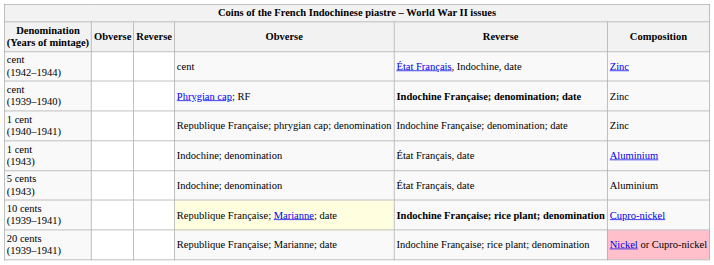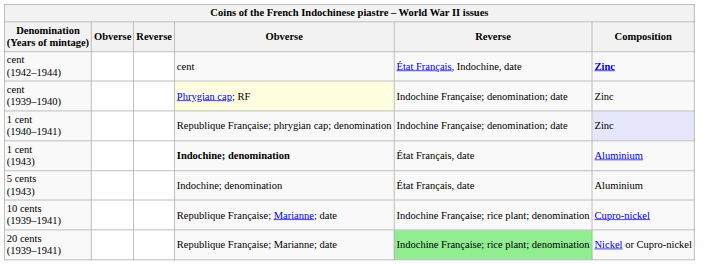(619, 66) normal -> (605, 66) bold
(214, 96) no background -> (214, 96) lightyellow background
(489, 96) bold -> (482, 96) normal
(619, 126) no background -> (604, 126) lavender background
(229, 156) normal -> (233, 156) bold
(257, 215) lightyellow background -> (257, 215) no background
(501, 215) bold -> (493, 215) normal
(493, 245) no background -> (493, 245) lightgreen background
(658, 245) pink background -> (643, 245) no background
